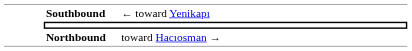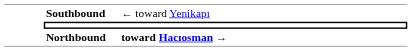(171, 37) normal -> (174, 37) bold
